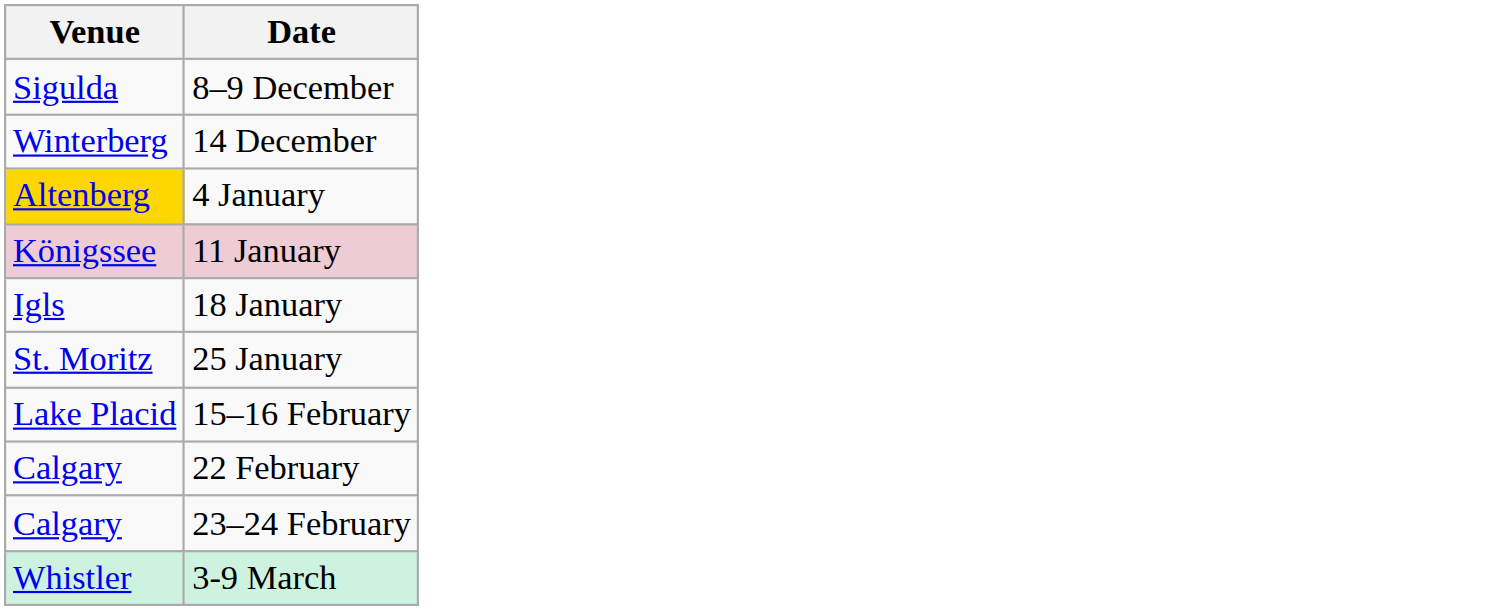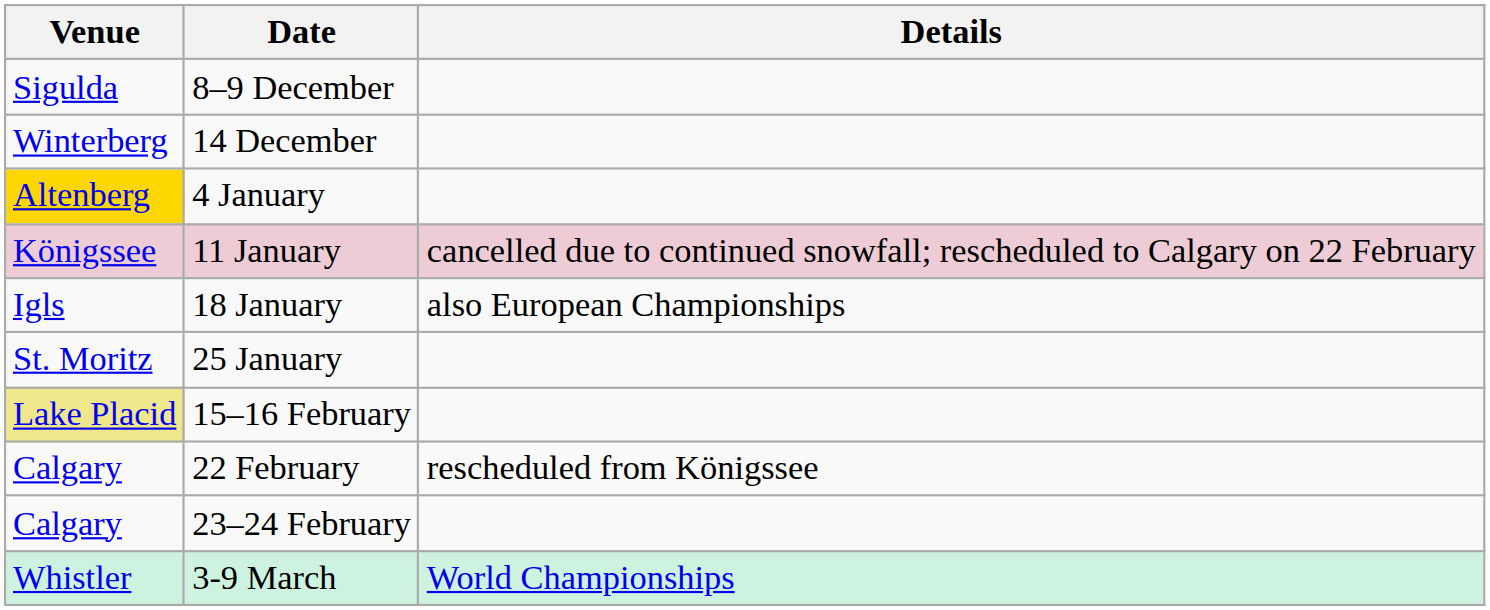+ column: (951, 31)
(95, 413) no background -> (95, 413) khaki background
